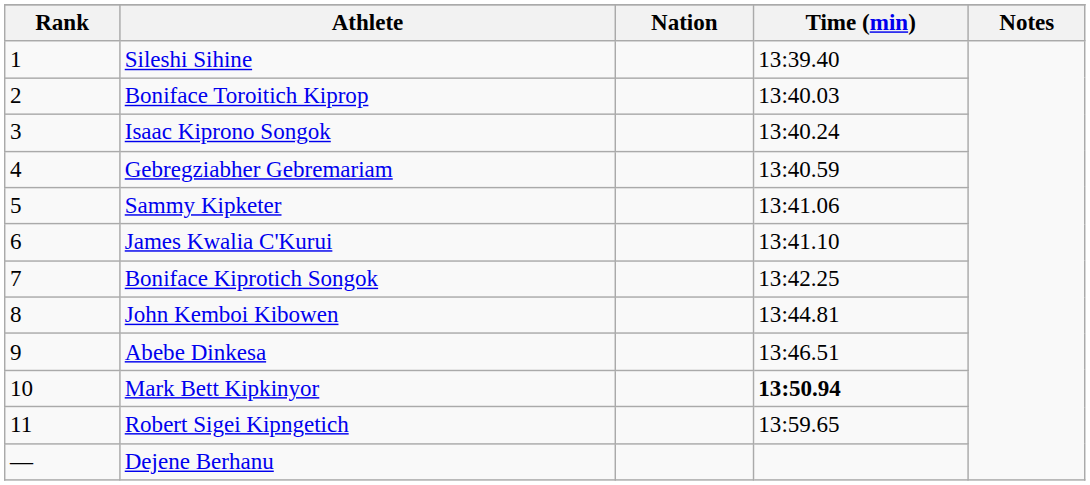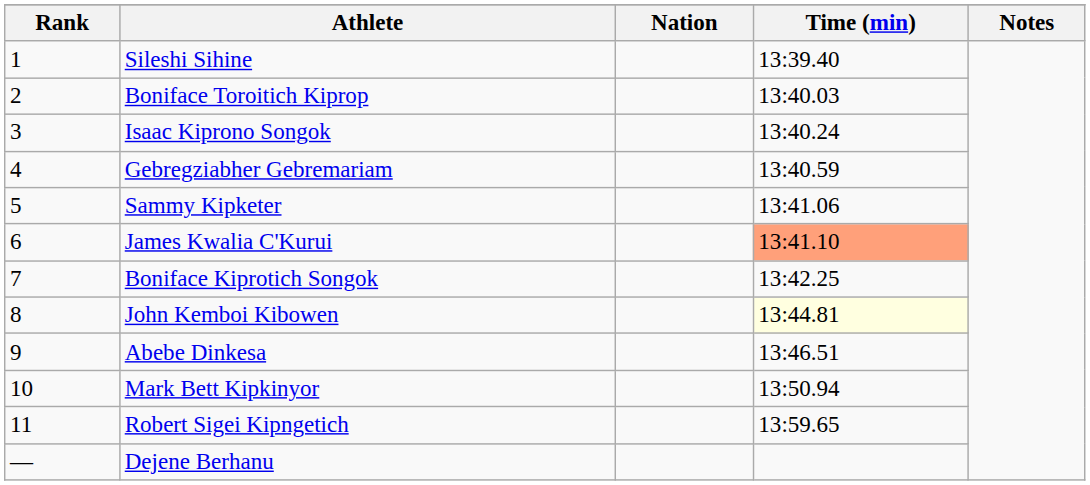(799, 242) no background -> (799, 242) lightsalmon background
(799, 315) no background -> (799, 315) lightyellow background
(800, 388) bold -> (799, 388) normal
